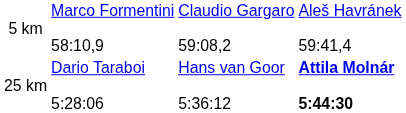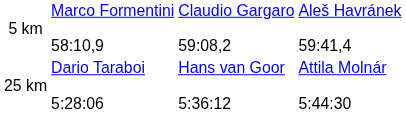(346, 86) bold -> (342, 86) normal
